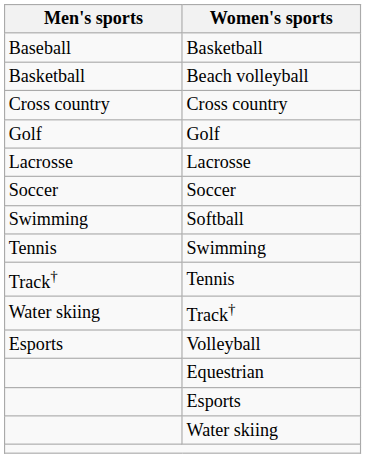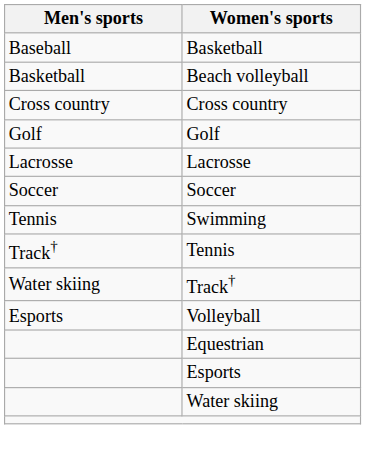- row: (215, 219)
